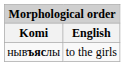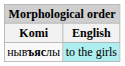(91, 52) no background -> (91, 52) paleturquoise background
